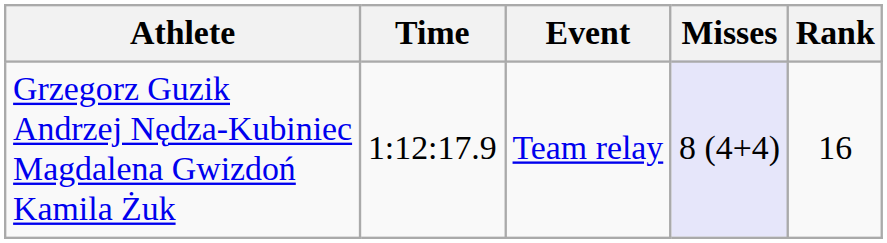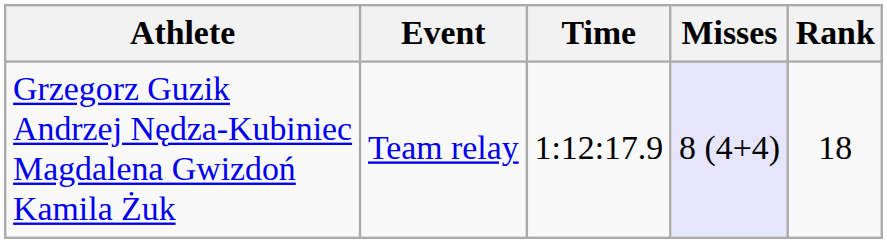columns swapped: (588, 32) <-> (432, 32)
(835, 148) 16 -> (835, 148) 18
